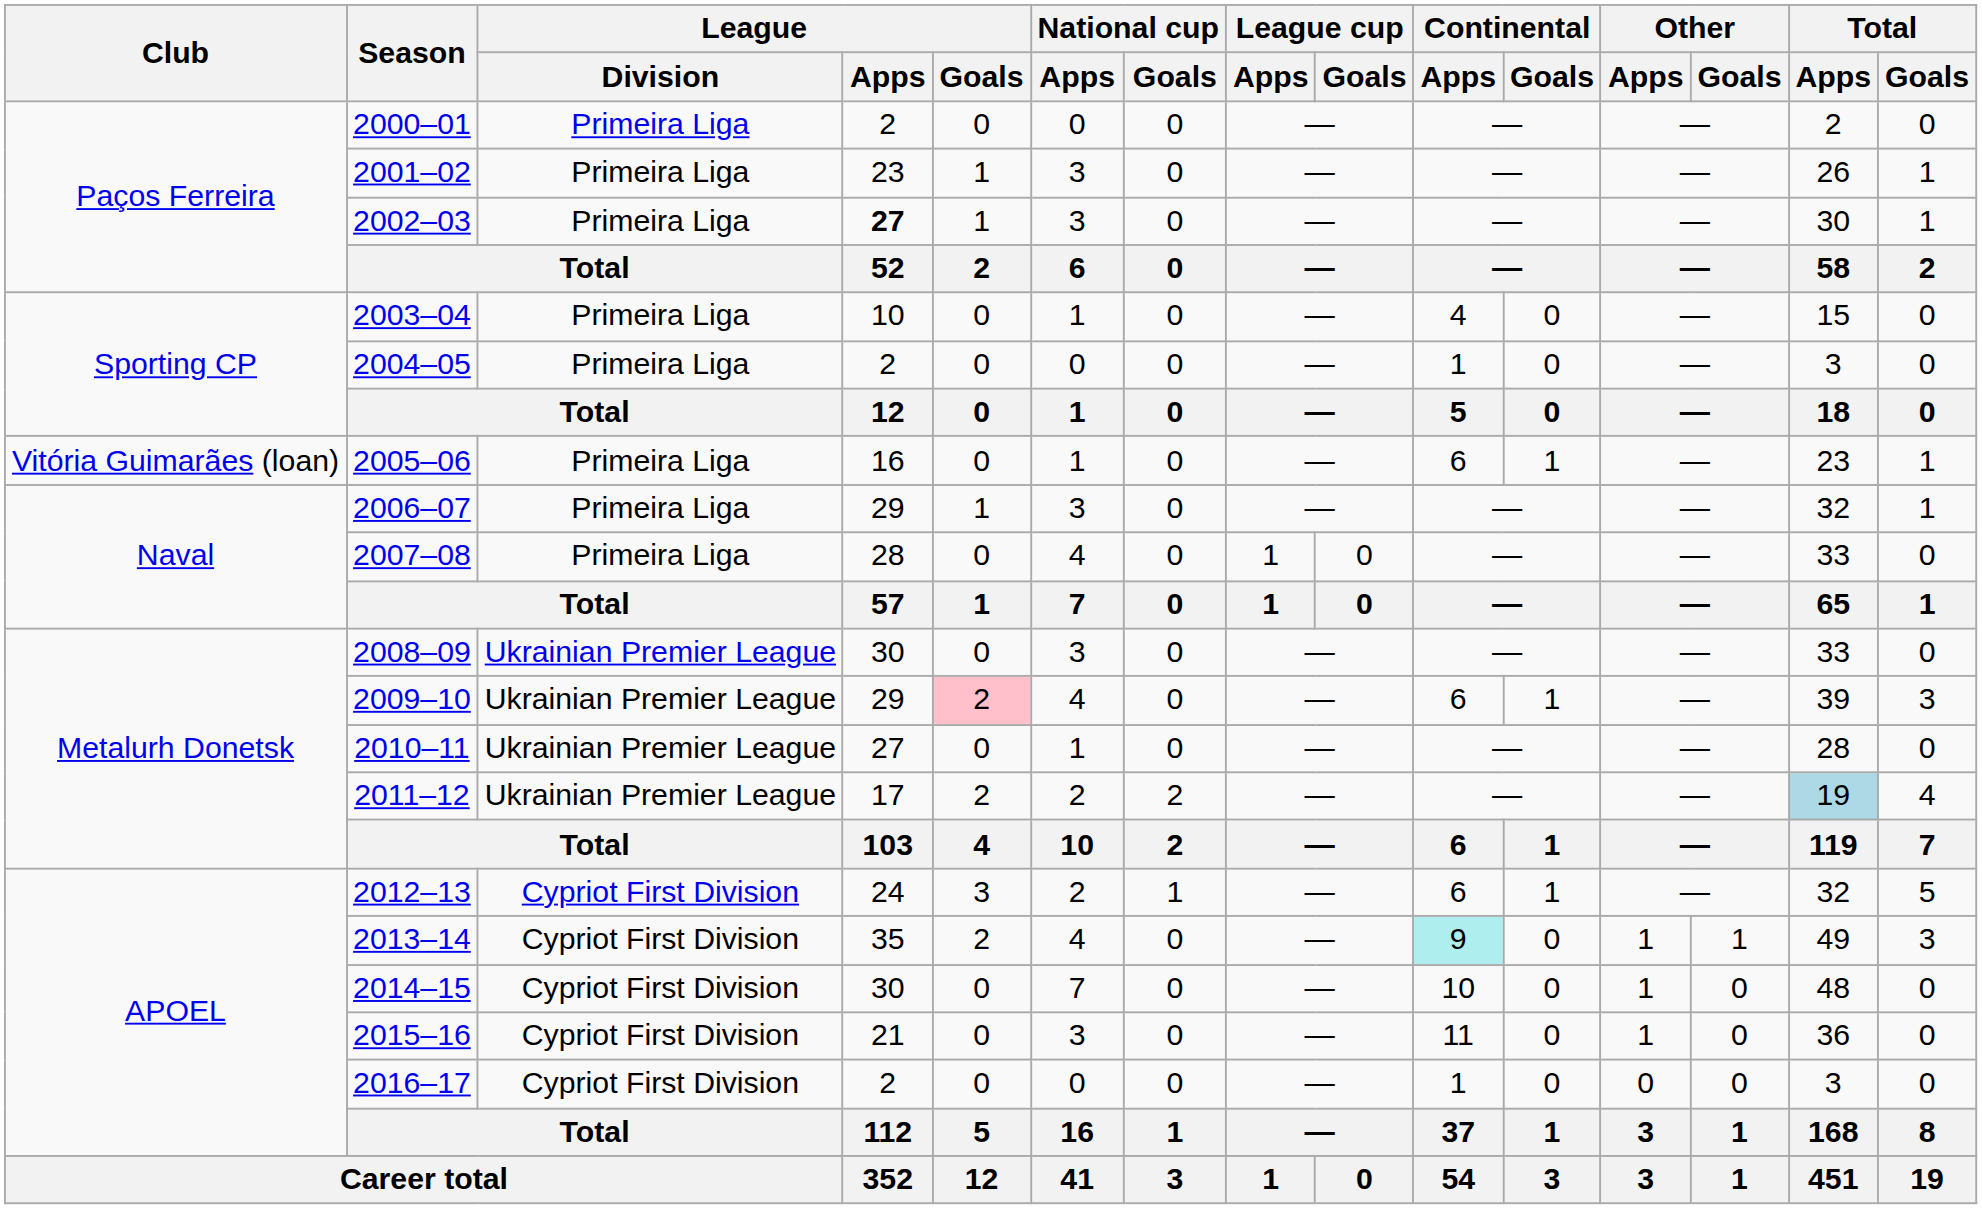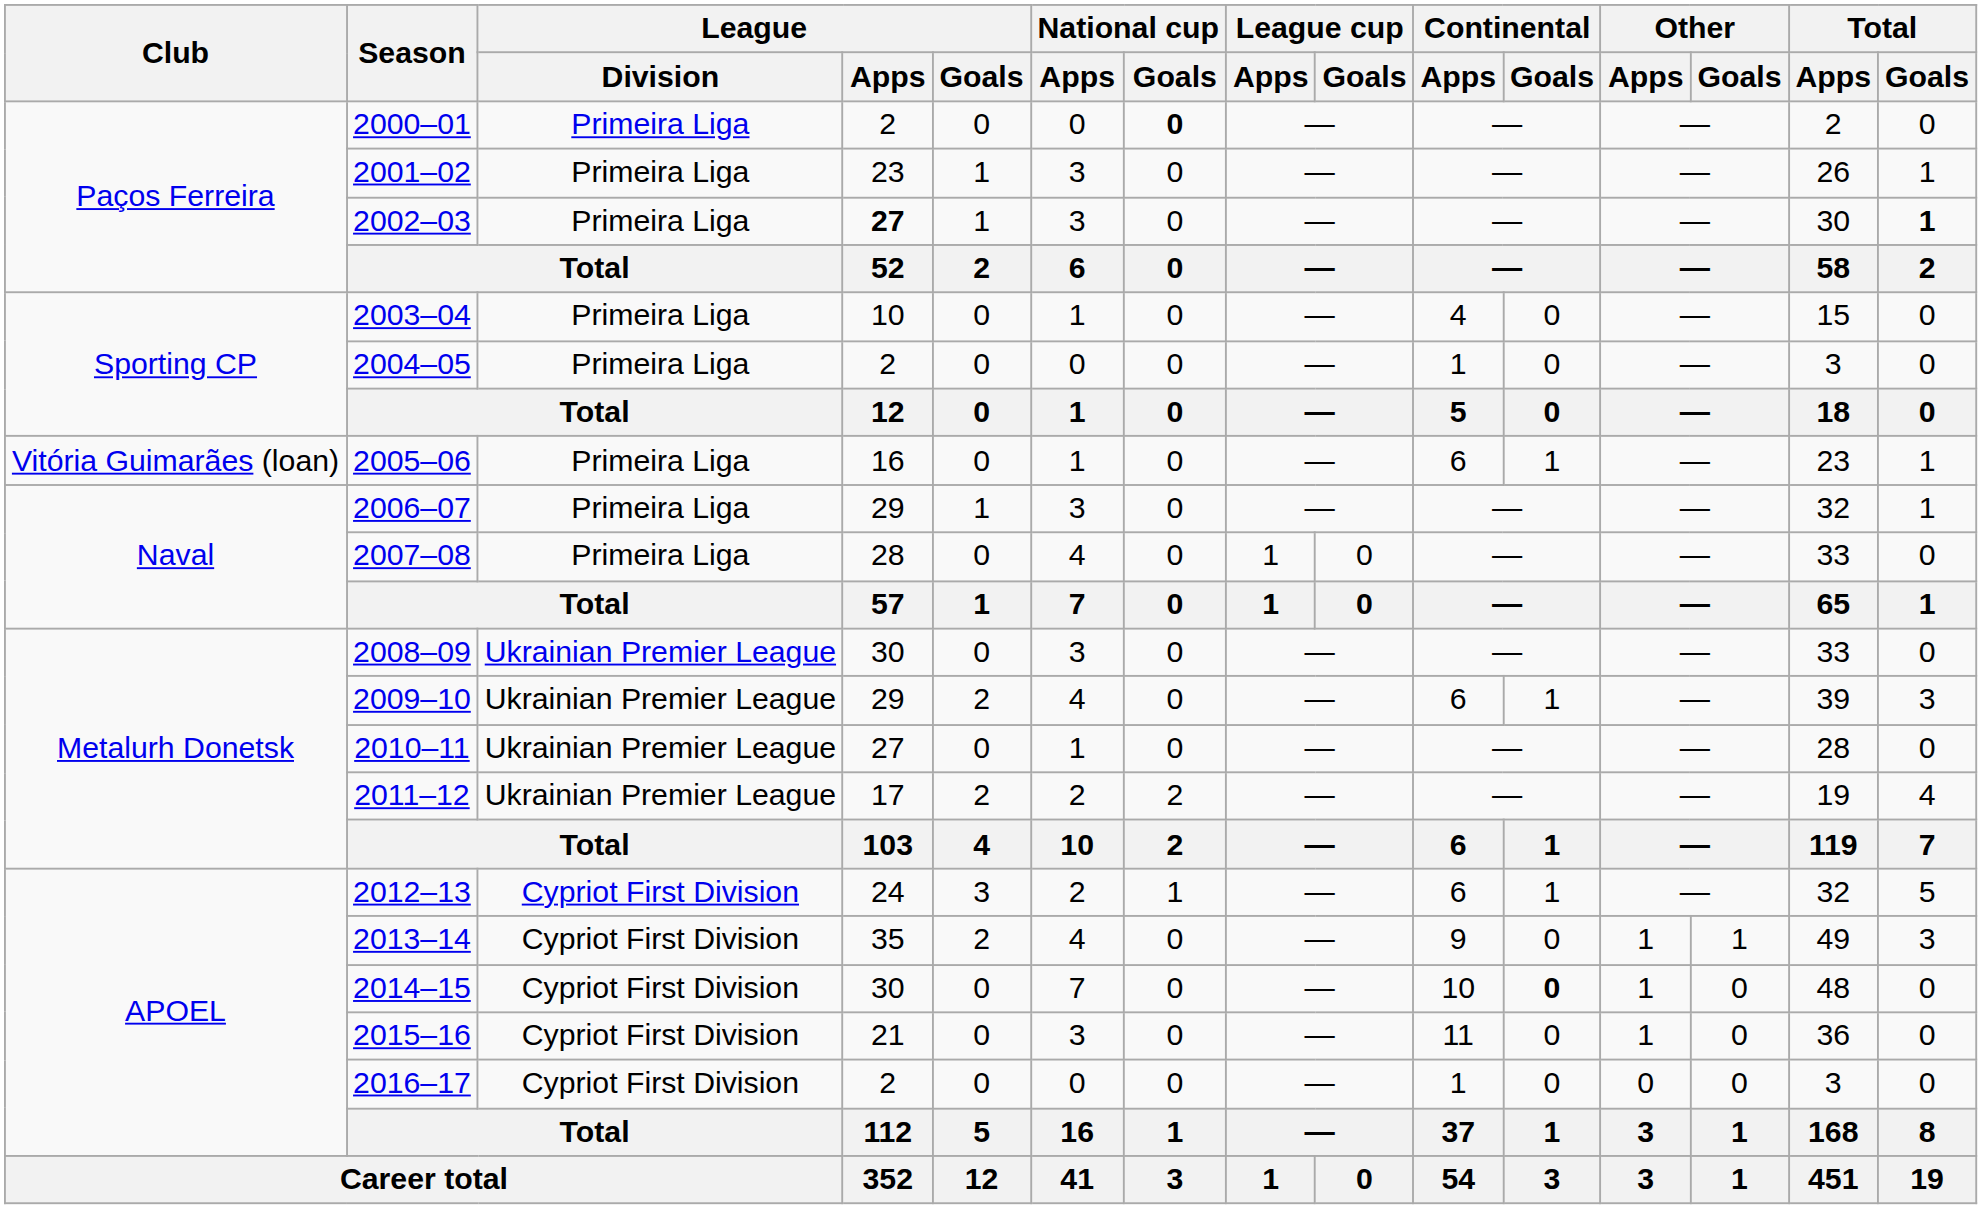(1175, 124) normal -> (1175, 124) bold
(1927, 220) normal -> (1927, 220) bold
(982, 699) pink background -> (982, 699) no background
(1833, 795) lightblue background -> (1833, 795) no background
(1458, 939) paleturquoise background -> (1458, 939) no background
(1552, 987) normal -> (1552, 987) bold
